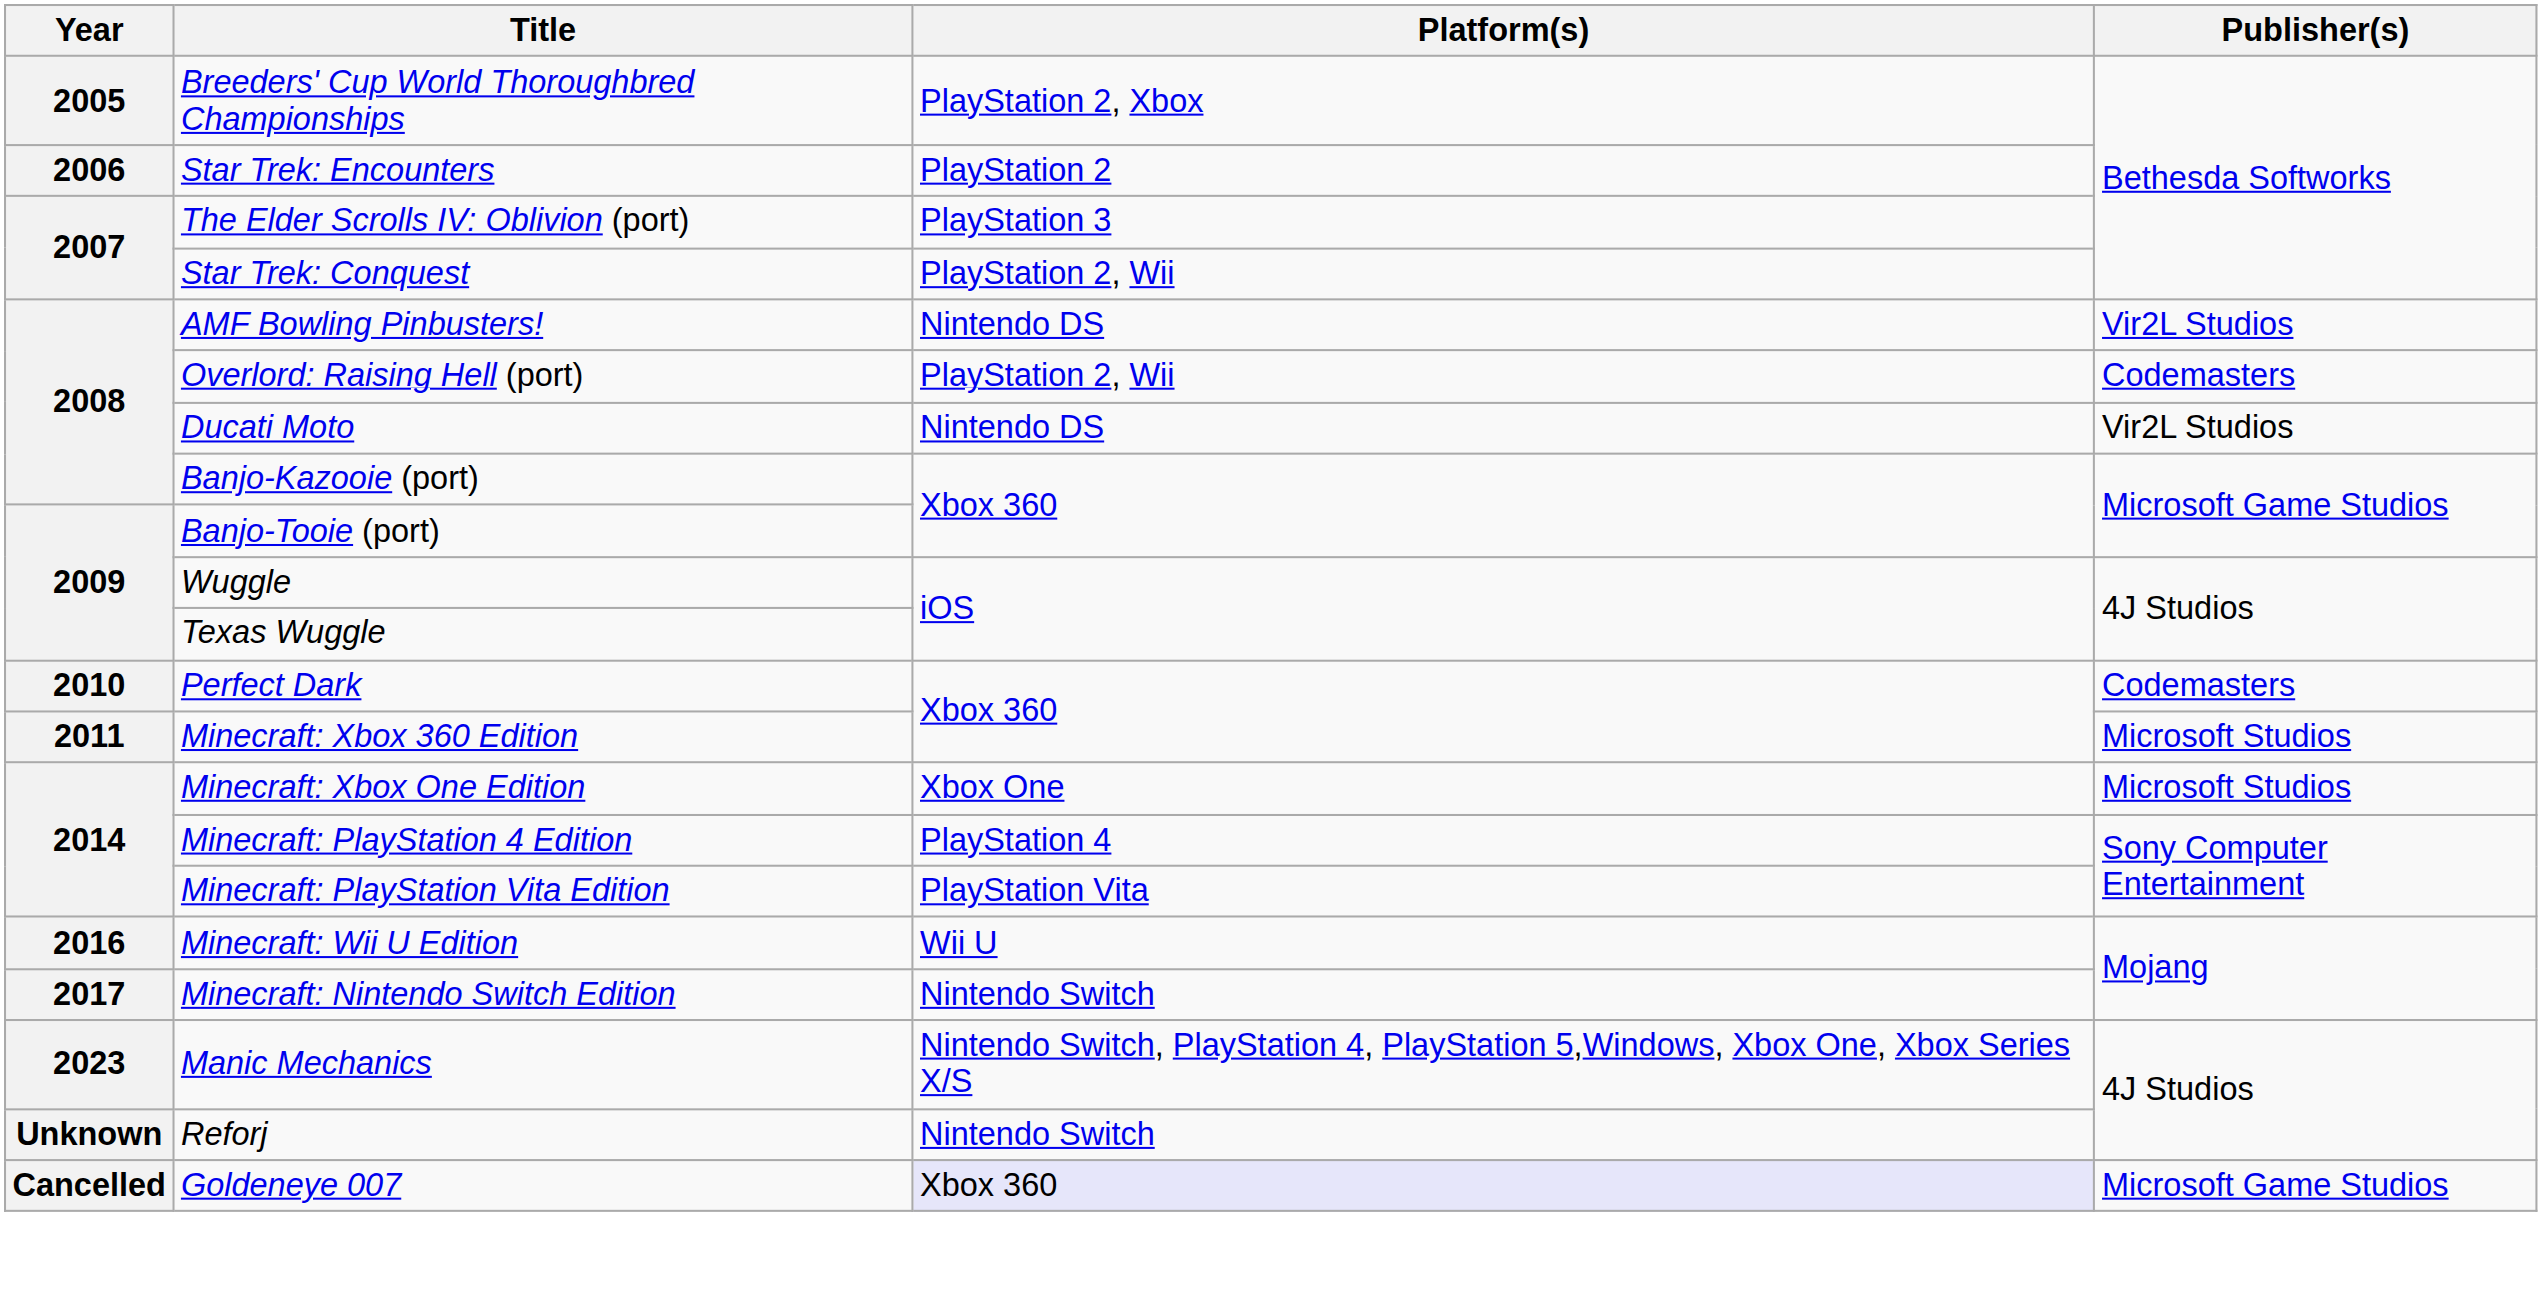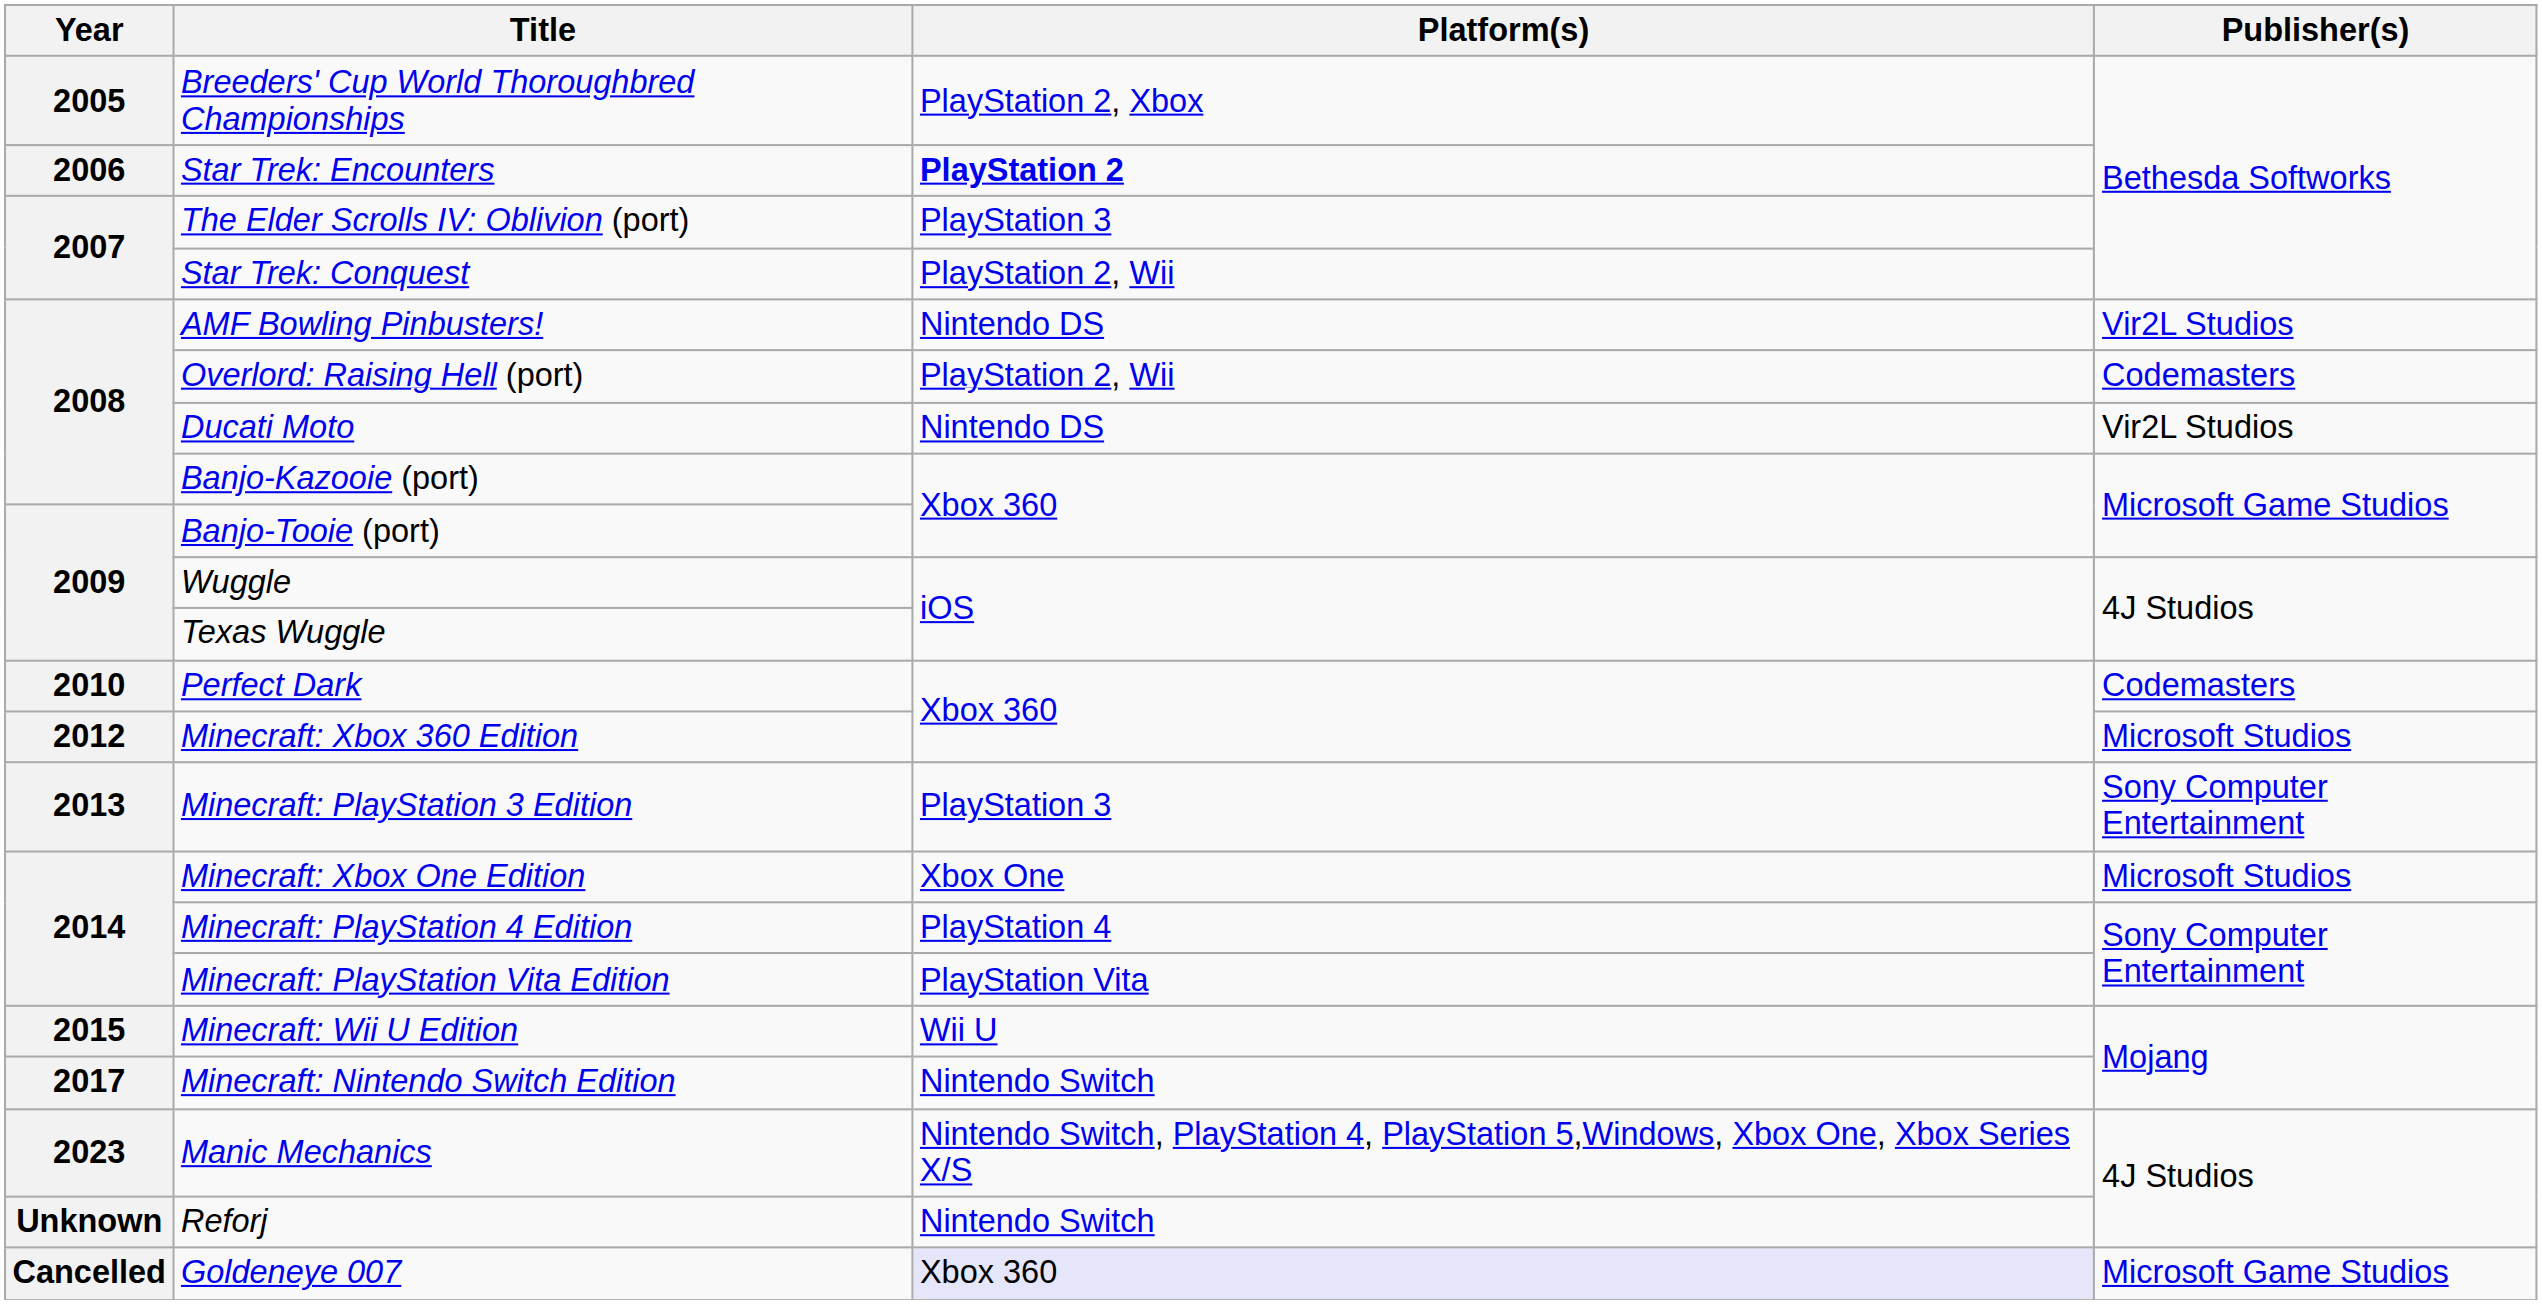(1016, 169) normal -> (1022, 169) bold
(89, 736) 2011 -> (89, 736) 2012
+ row: (407, 806)
(89, 942) 2016 -> (89, 1030) 2015
